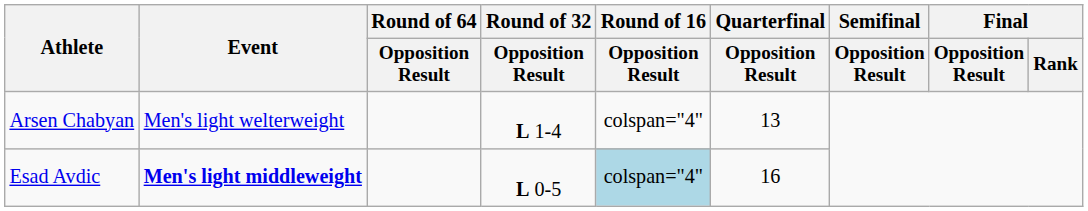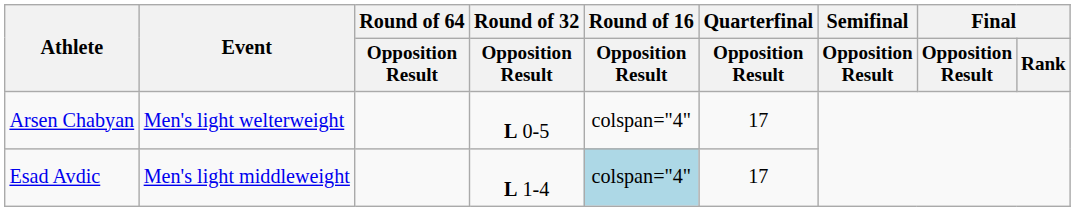(539, 132) L 1-4 -> (527, 132) L 0-5
(770, 120) 13 -> (758, 120) 17
(253, 177) bold -> (247, 177) normal
(539, 189) L 0-5 -> (527, 189) L 1-4
(770, 177) 16 -> (758, 177) 17
